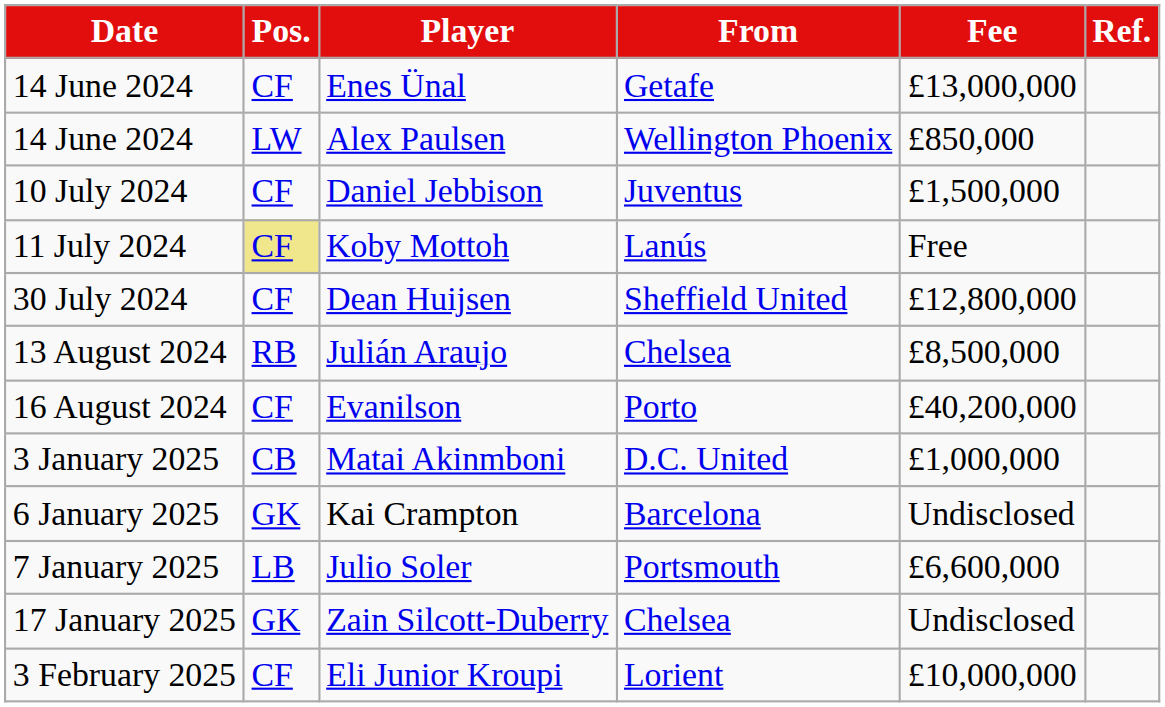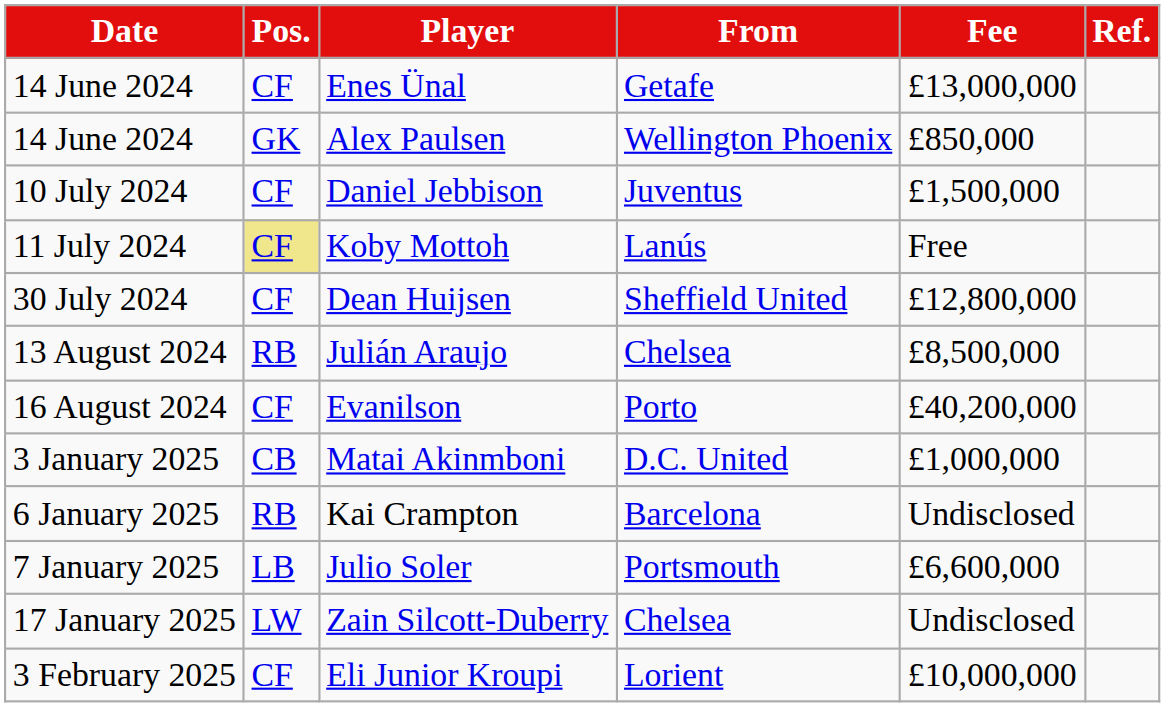(277, 138) LW -> (276, 138) GK
(276, 513) GK -> (274, 513) RB
(276, 620) GK -> (277, 620) LW
